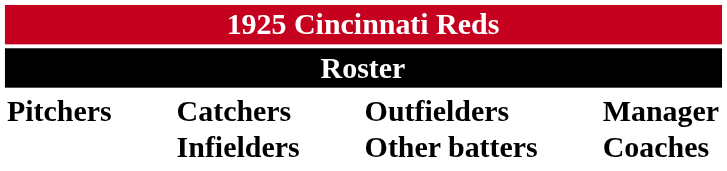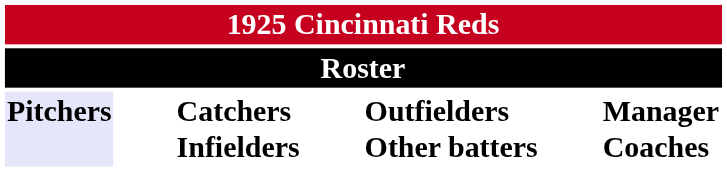(59, 110) no background -> (59, 110) lavender background
